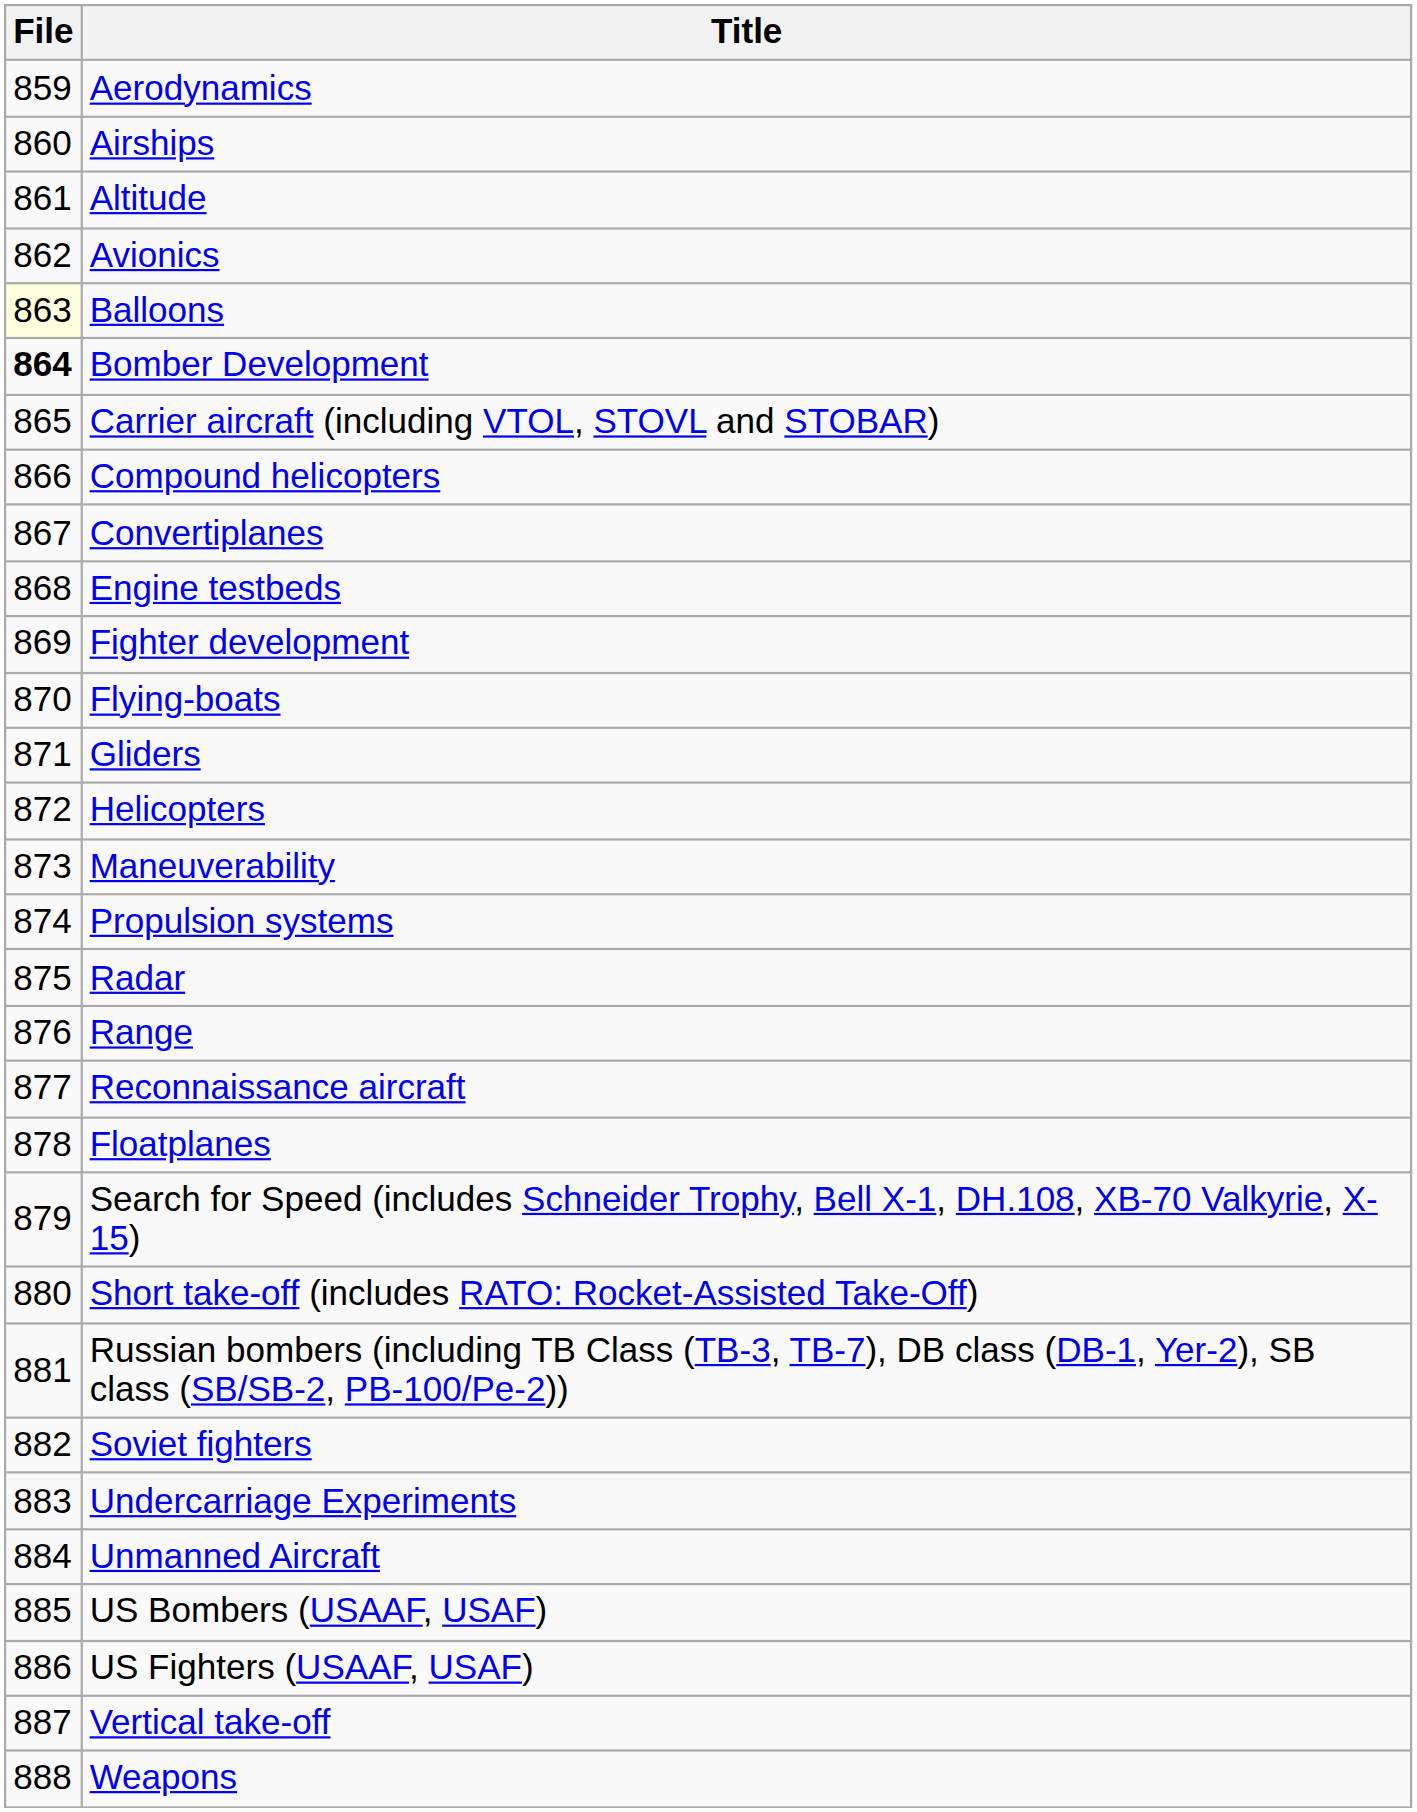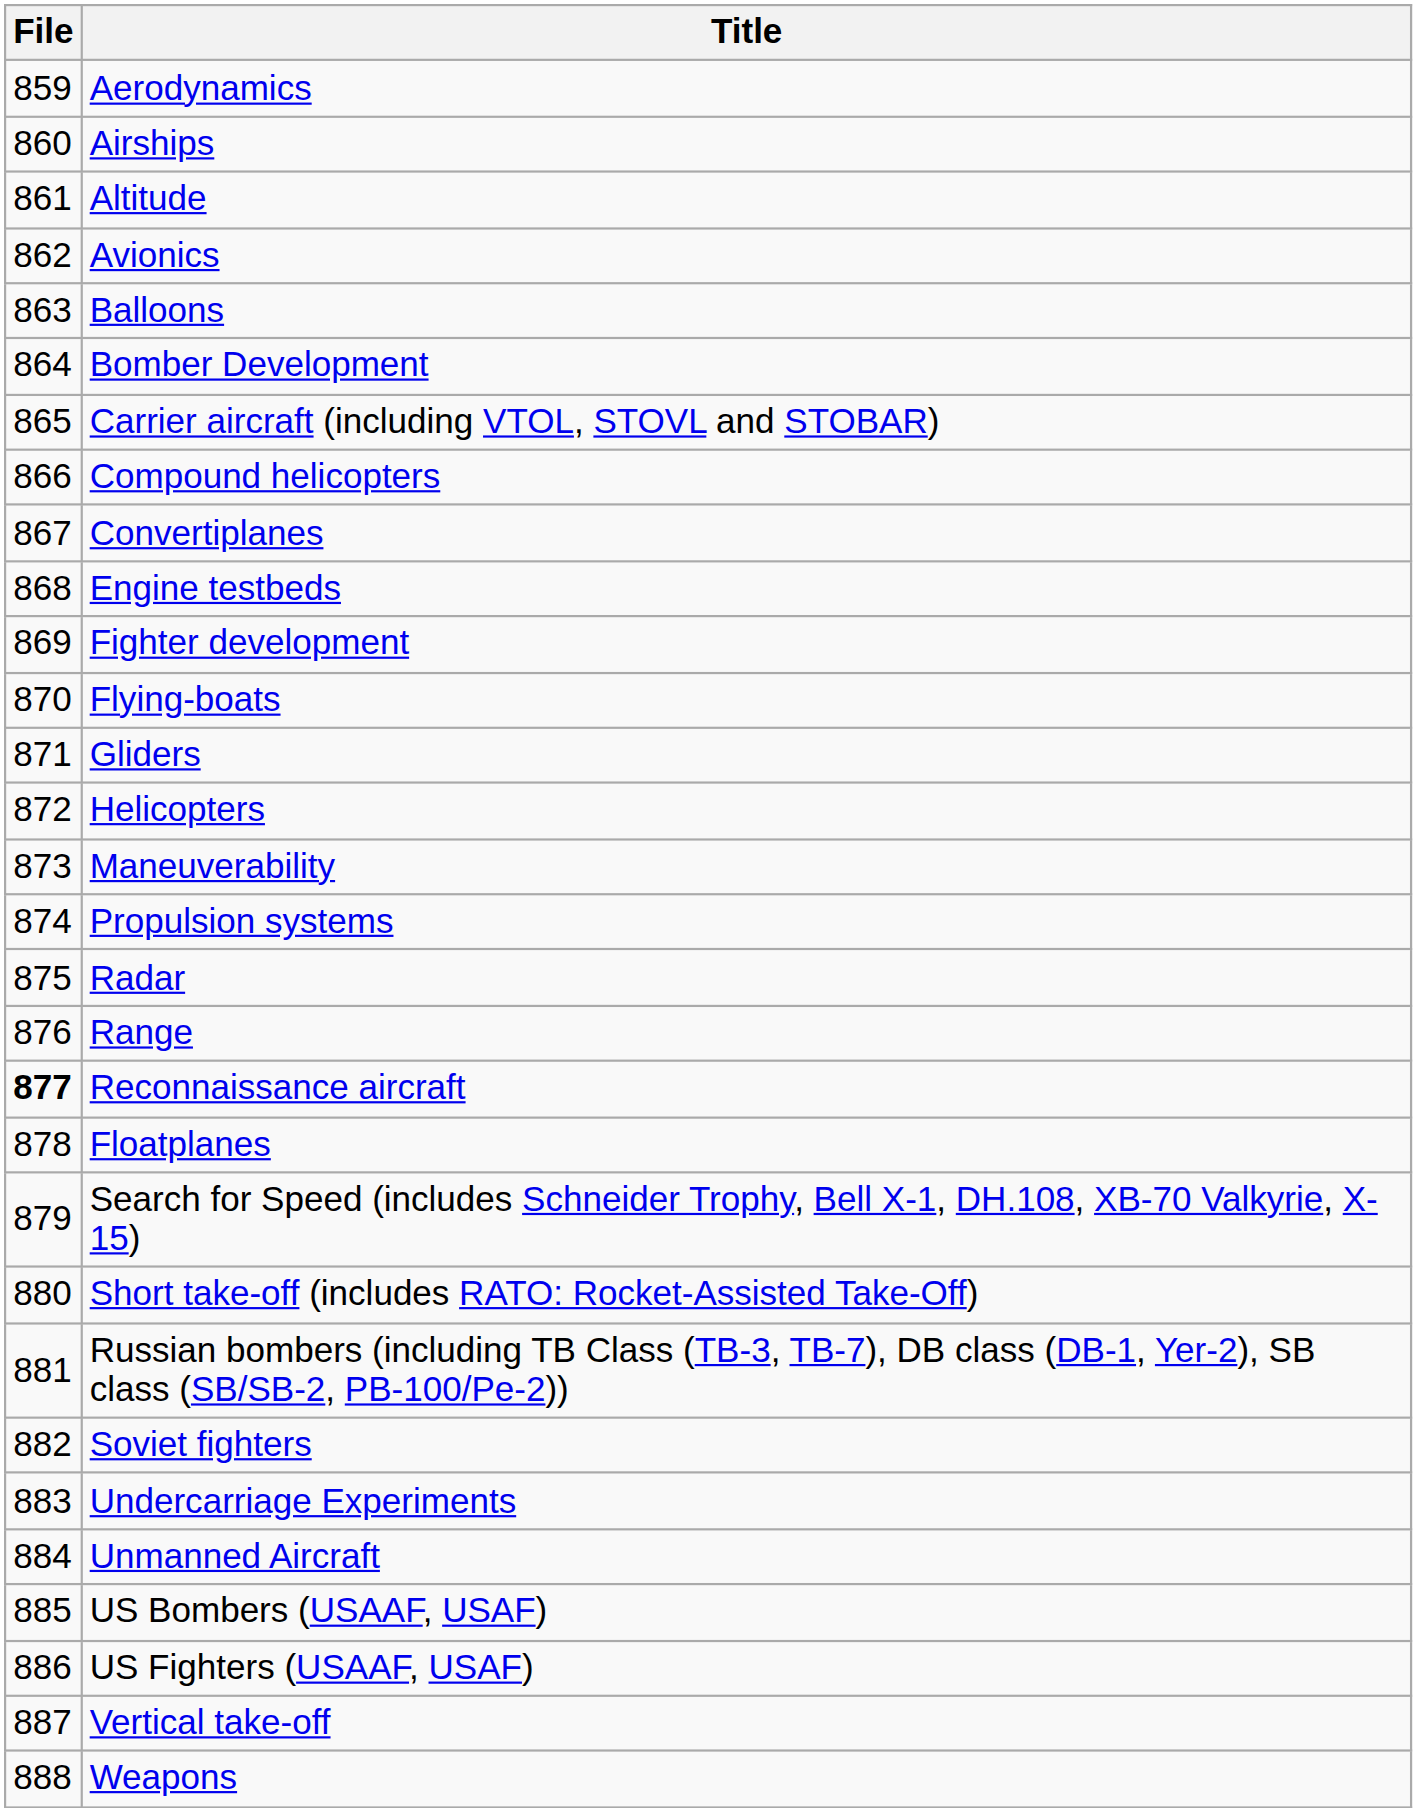(42, 310) lightyellow background -> (42, 310) no background
(42, 365) bold -> (42, 365) normal
(42, 1088) normal -> (42, 1088) bold
